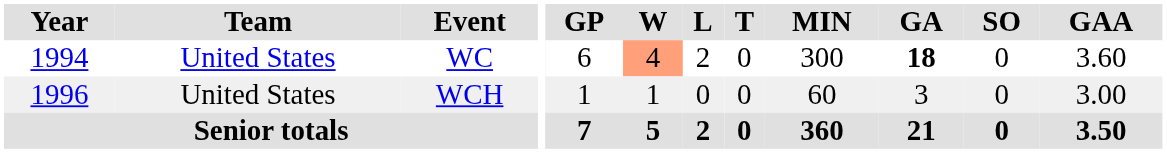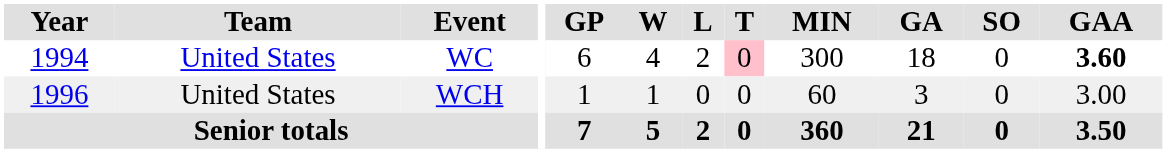(653, 57) lightsalmon background -> (653, 57) no background
(744, 57) no background -> (744, 57) pink background
(921, 57) bold -> (921, 57) normal
(1101, 57) normal -> (1101, 57) bold
